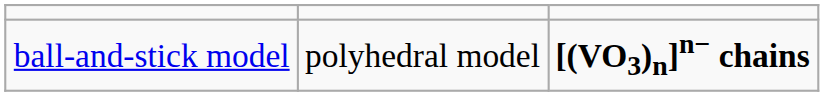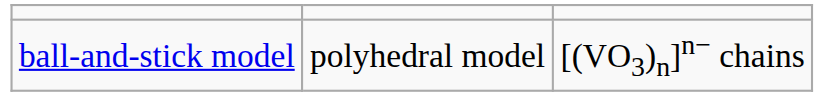(683, 55) bold -> (683, 55) normal
